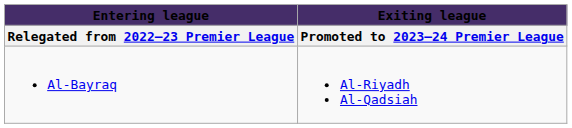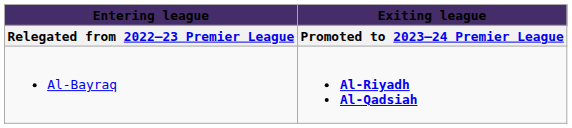(432, 92) normal -> (432, 92) bold
